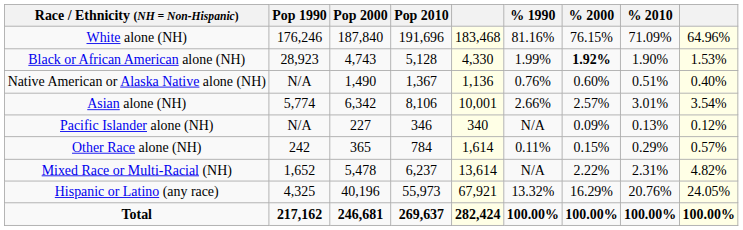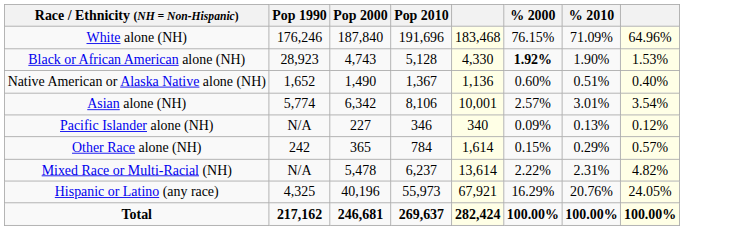- column: (533, 15)
(300, 81) N/A -> (300, 81) 1,652
(300, 170) 1,652 -> (300, 170) N/A
